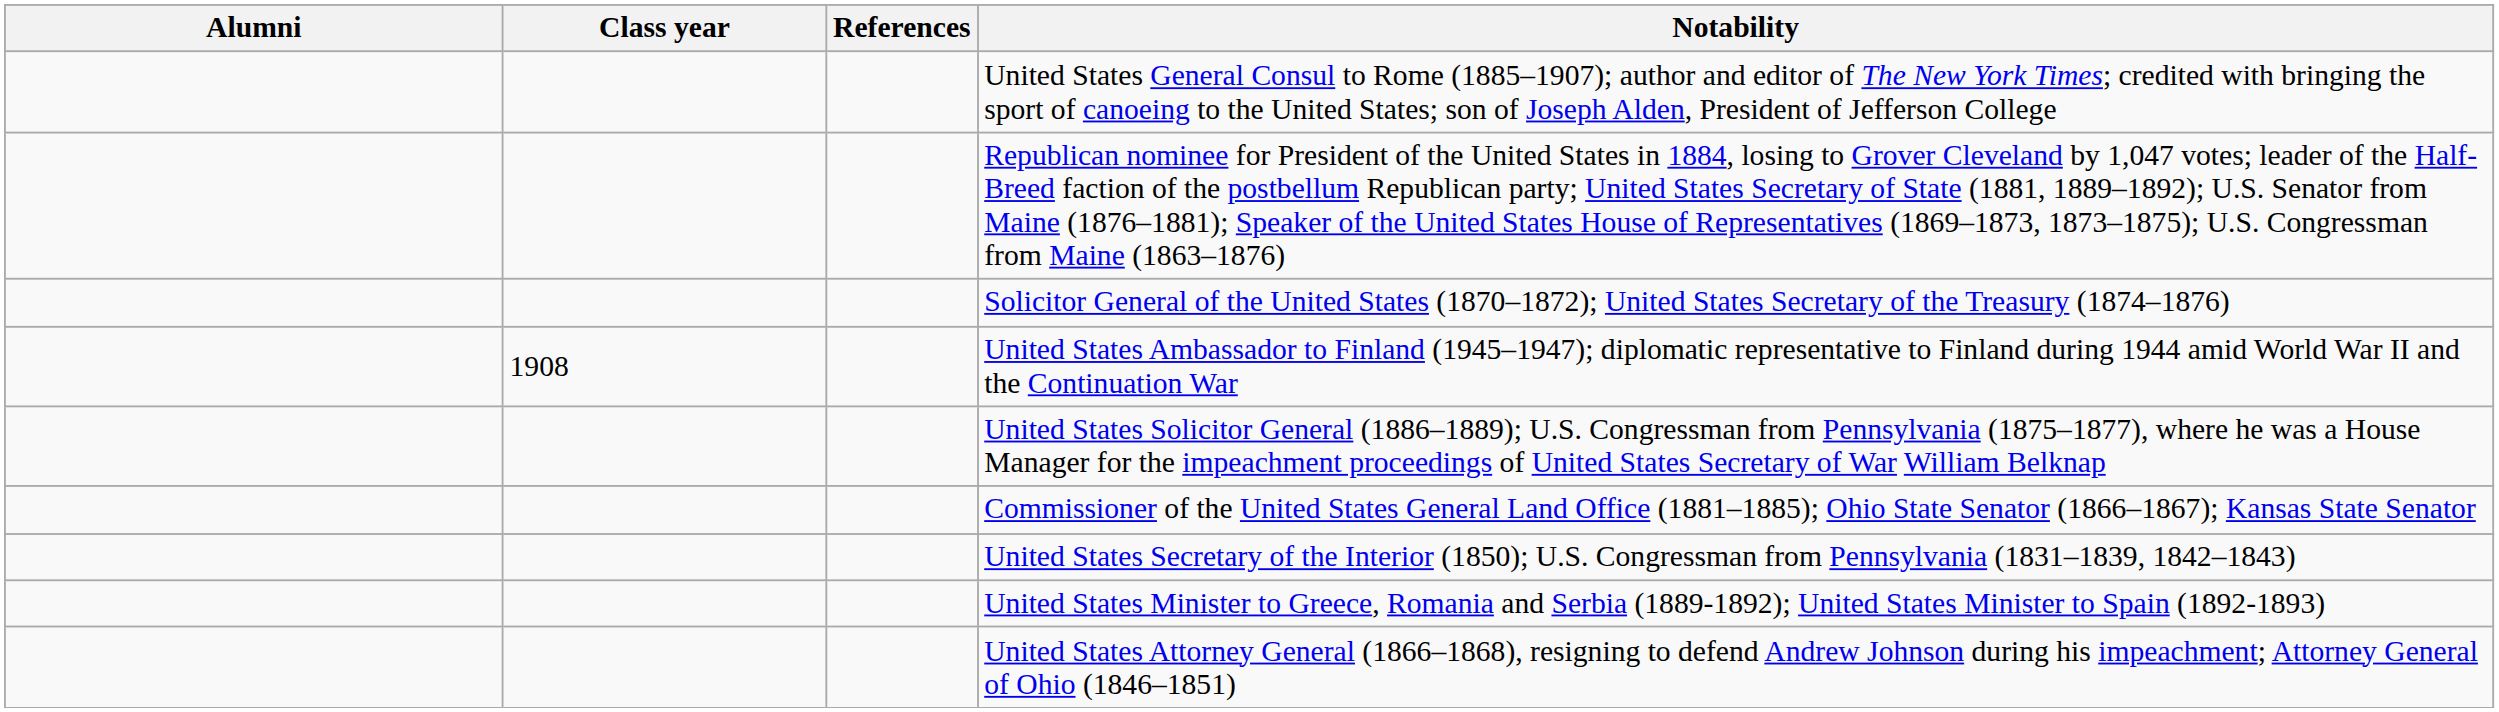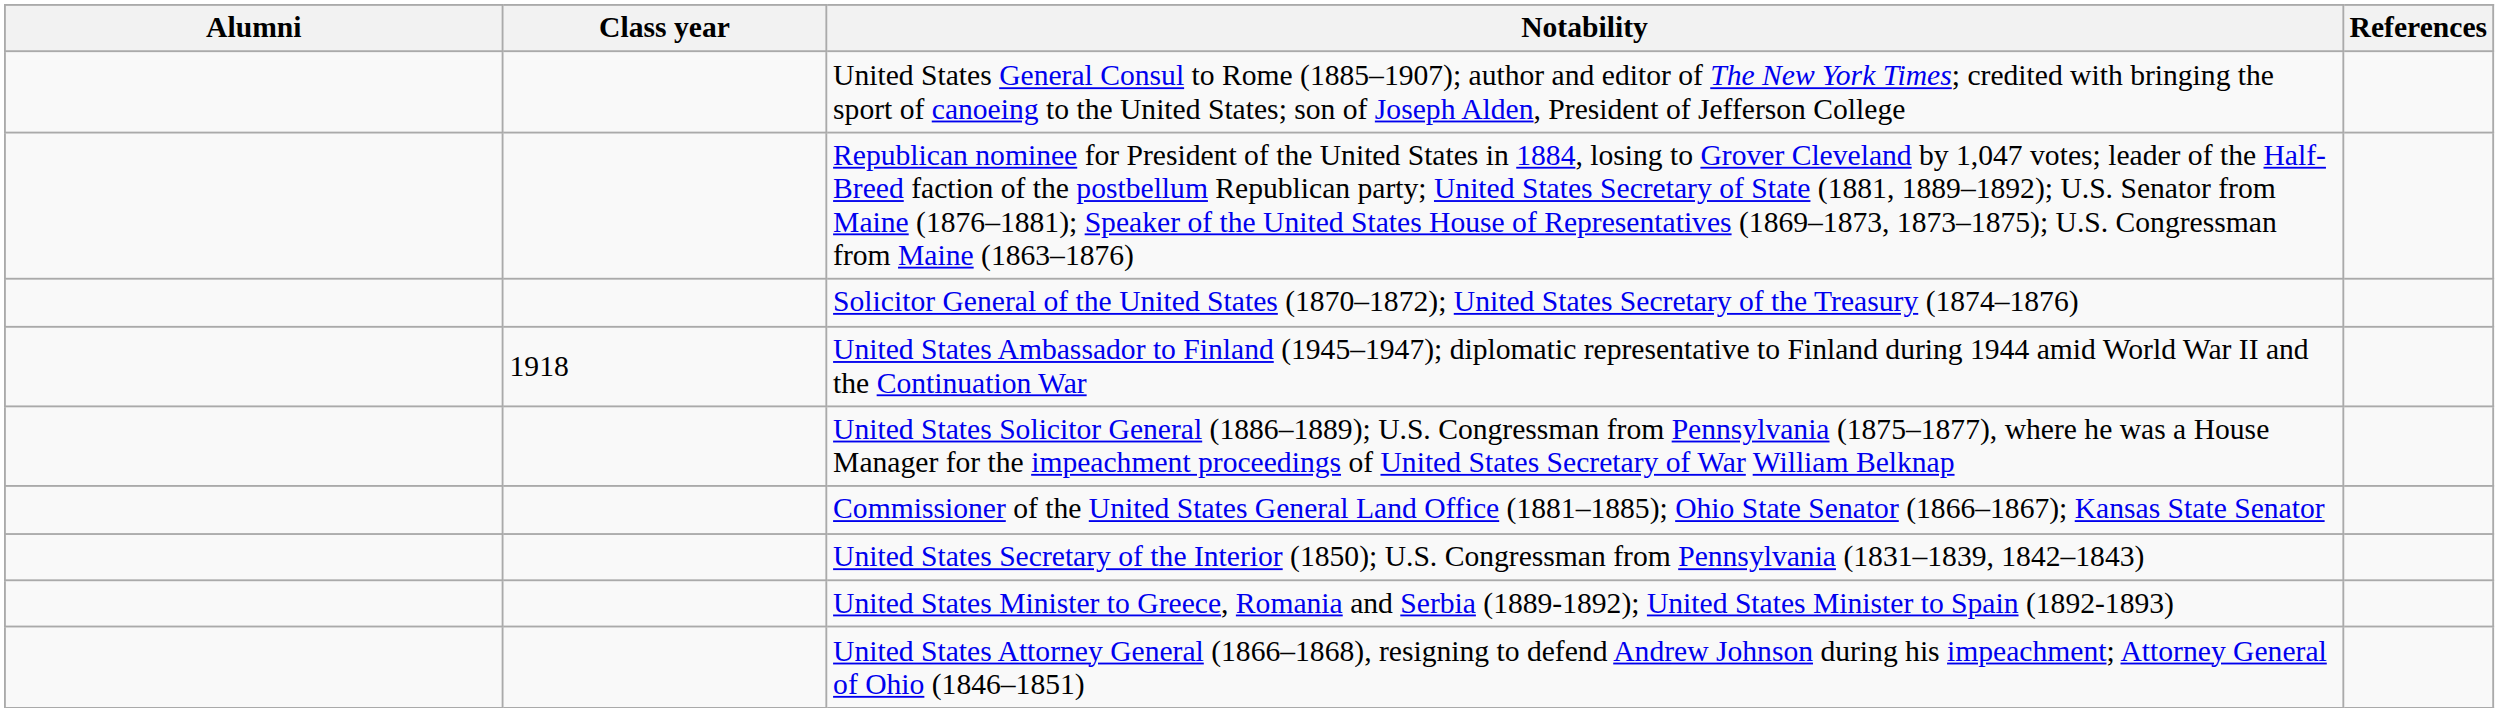columns swapped: (1736, 27) <-> (902, 27)
(539, 365) 1908 -> (539, 365) 1918
